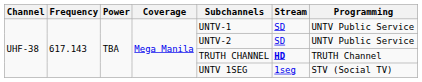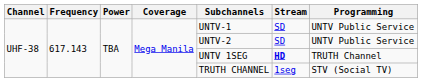(234, 56) TRUTH CHANNEL -> (223, 56) UNTV 1SEG
(223, 70) UNTV 1SEG -> (234, 70) TRUTH CHANNEL
